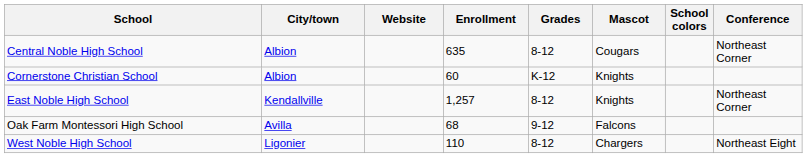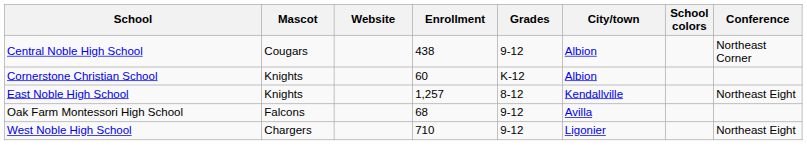columns swapped: (313, 20) <-> (629, 20)
(455, 51) 635 -> (425, 51) 438
(542, 51) 8-12 -> (512, 51) 9-12
(741, 100) Northeast Corner -> (756, 94) Northeast Eight
(455, 143) 110 -> (425, 130) 710
(542, 143) 8-12 -> (512, 130) 9-12
